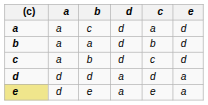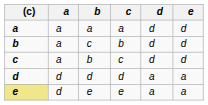columns swapped: (157, 12) <-> (126, 12)
(86, 28) c -> (87, 28) a
(87, 44) a -> (86, 44) c
